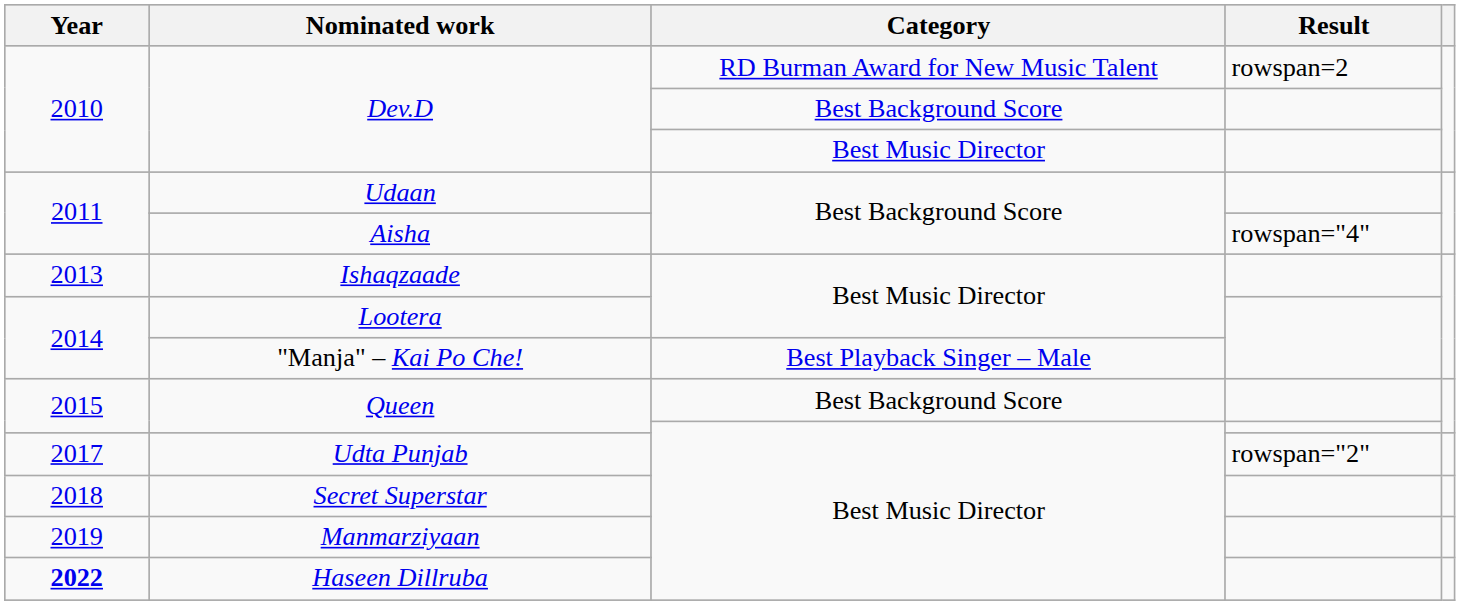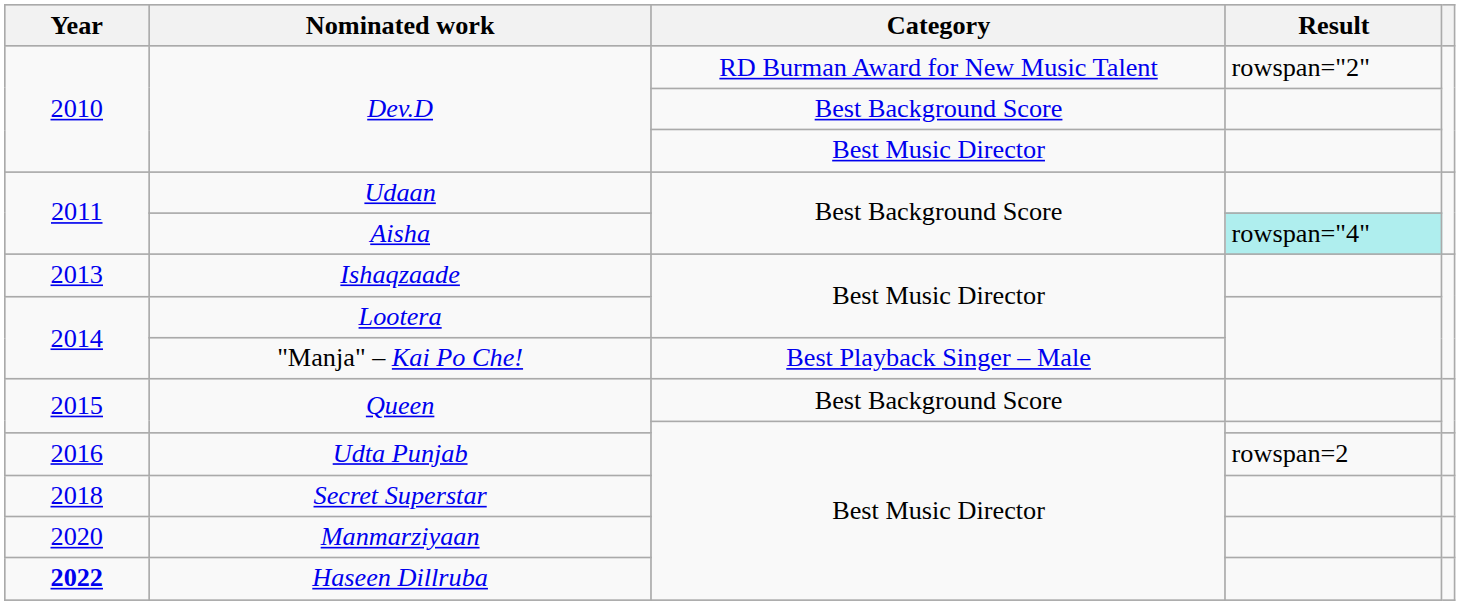(1290, 66) rowspan=2 -> (1301, 66) rowspan="2"
(1301, 233) no background -> (1301, 233) paleturquoise background
(77, 453) 2017 -> (77, 453) 2016
(1301, 453) rowspan="2" -> (1290, 453) rowspan=2
(77, 536) 2019 -> (77, 536) 2020
